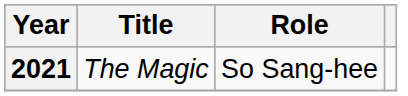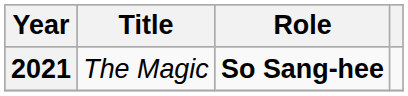(300, 68) normal -> (303, 68) bold
